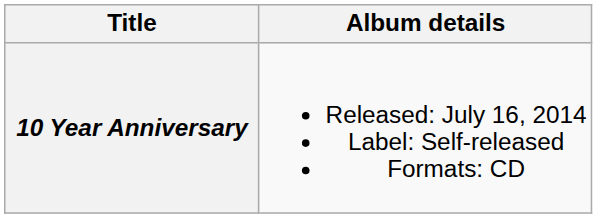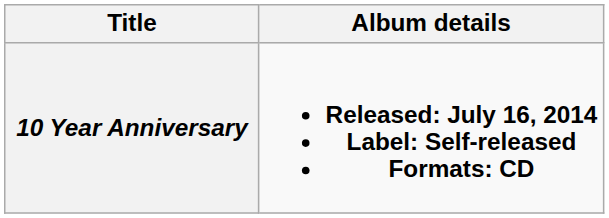(426, 142) normal -> (431, 142) bold
